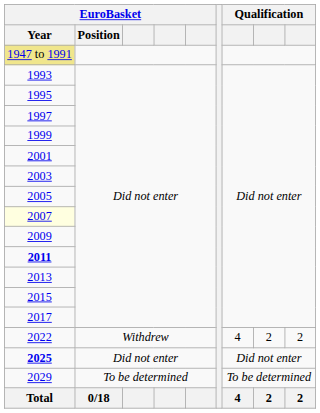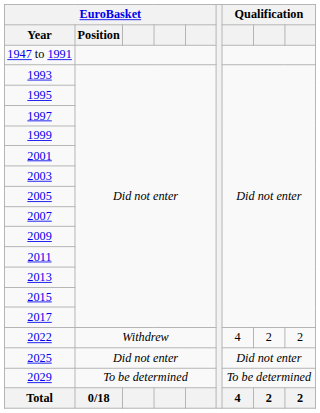(40, 55) khaki background -> (40, 55) no background
(40, 216) lightyellow background -> (40, 216) no background
(40, 257) bold -> (40, 257) normal
(40, 358) bold -> (40, 358) normal
